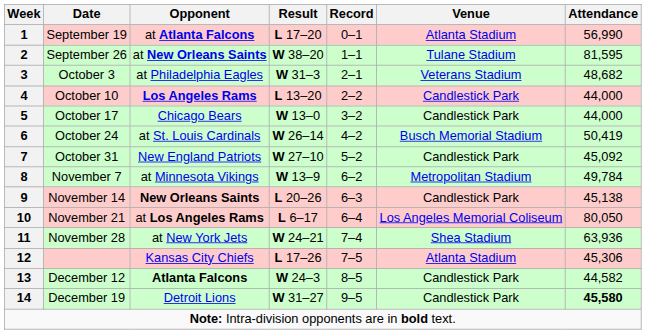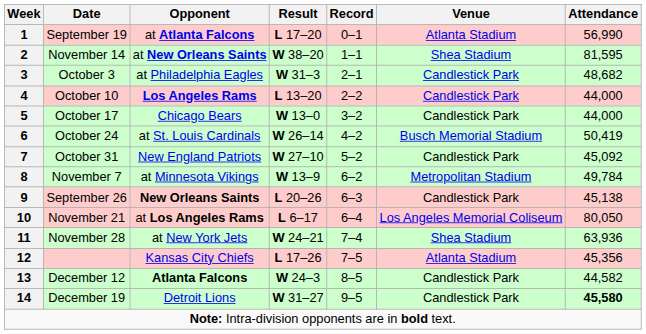(87, 55) September 26 -> (87, 55) November 14
(471, 55) Tulane Stadium -> (471, 55) Shea Stadium
(471, 75) Veterans Stadium -> (471, 75) Candlestick Park
(87, 197) November 14 -> (87, 197) September 26
(603, 258) 45,306 -> (603, 258) 45,356
